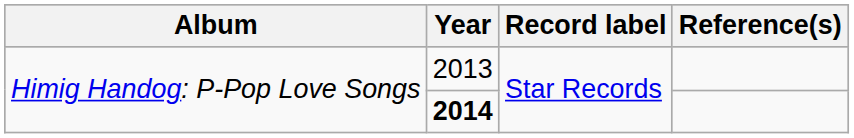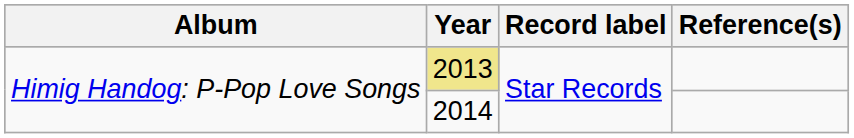(463, 68) no background -> (463, 68) khaki background
(463, 111) bold -> (463, 111) normal
